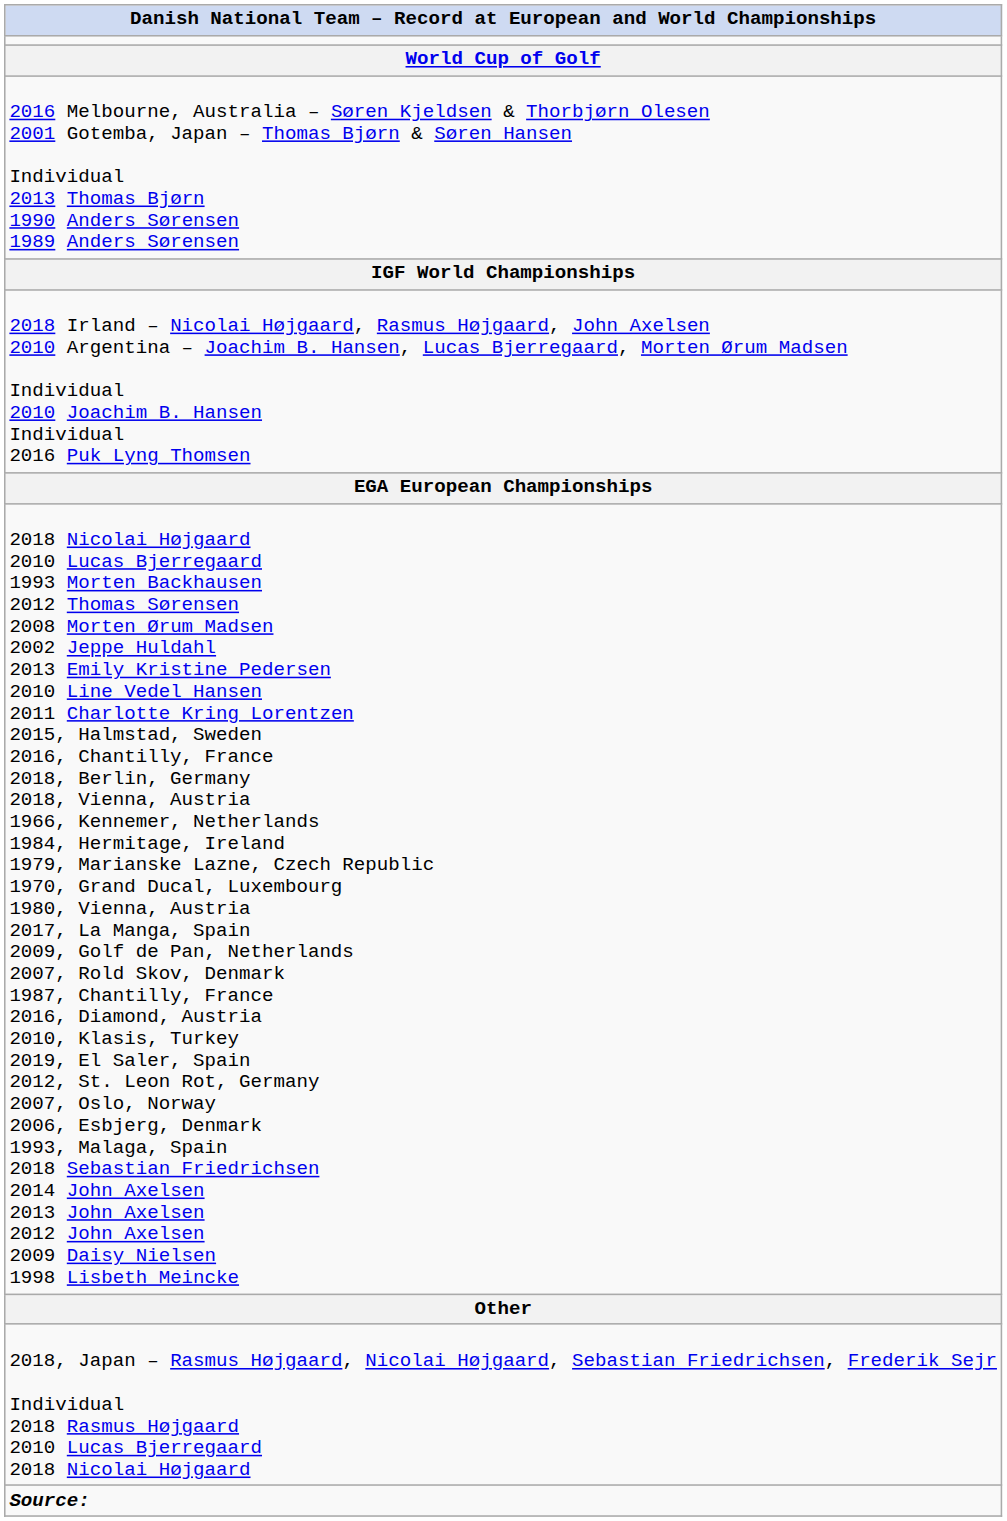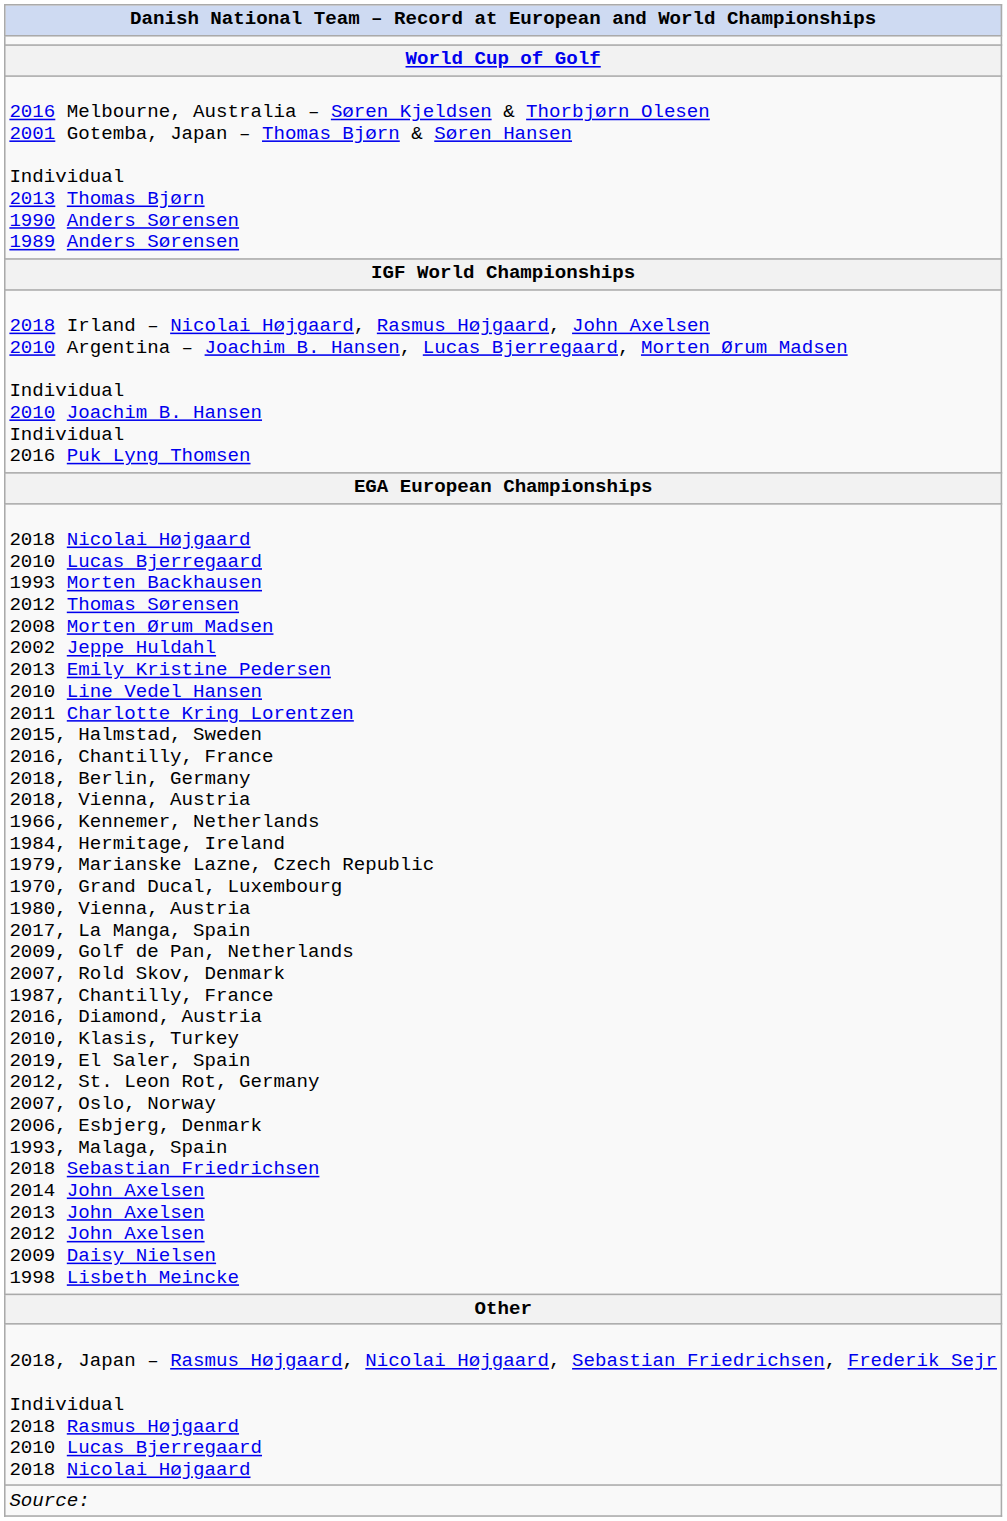(50, 1501) bold -> (50, 1501) normal
